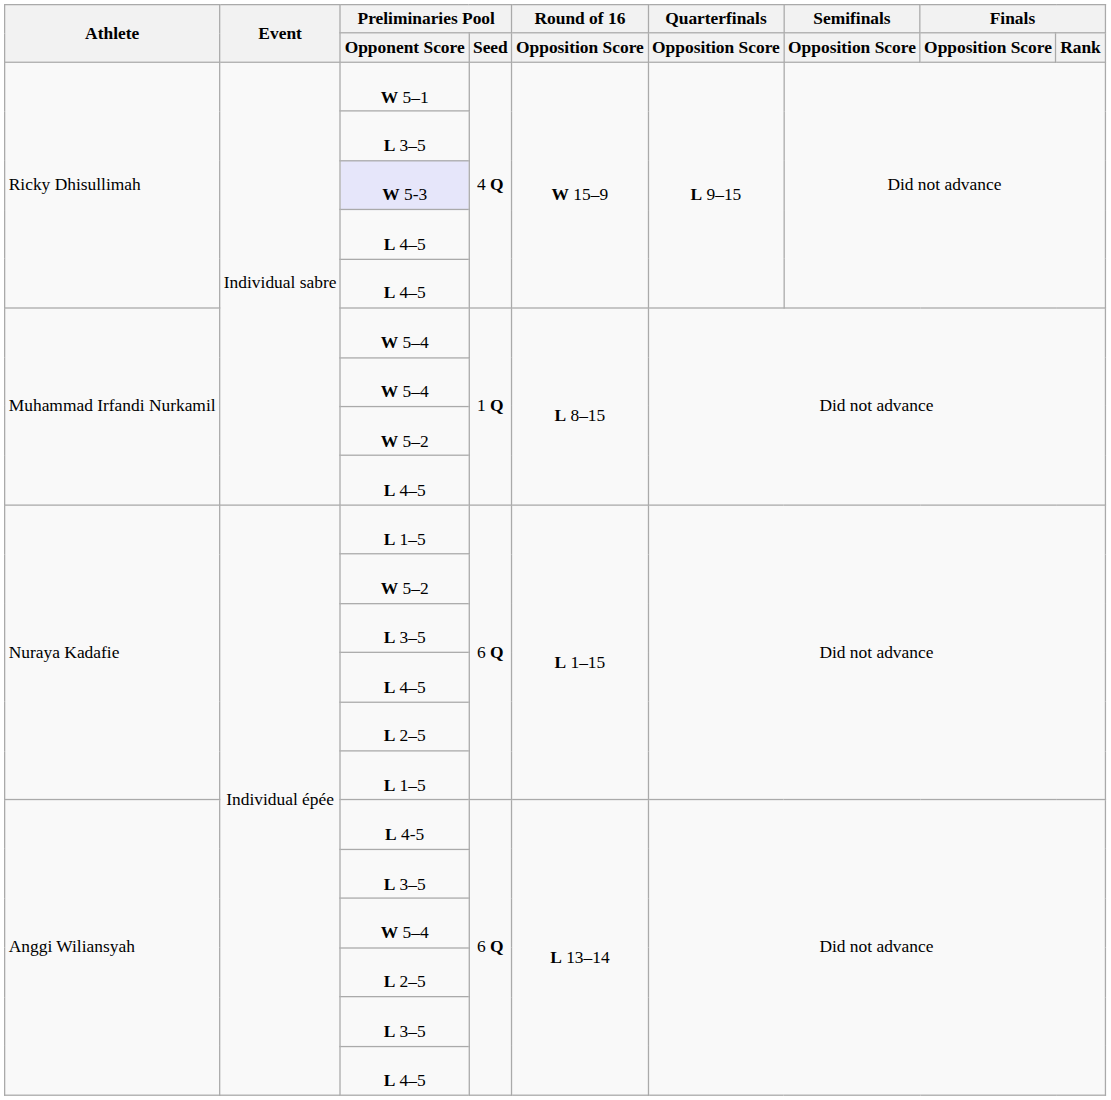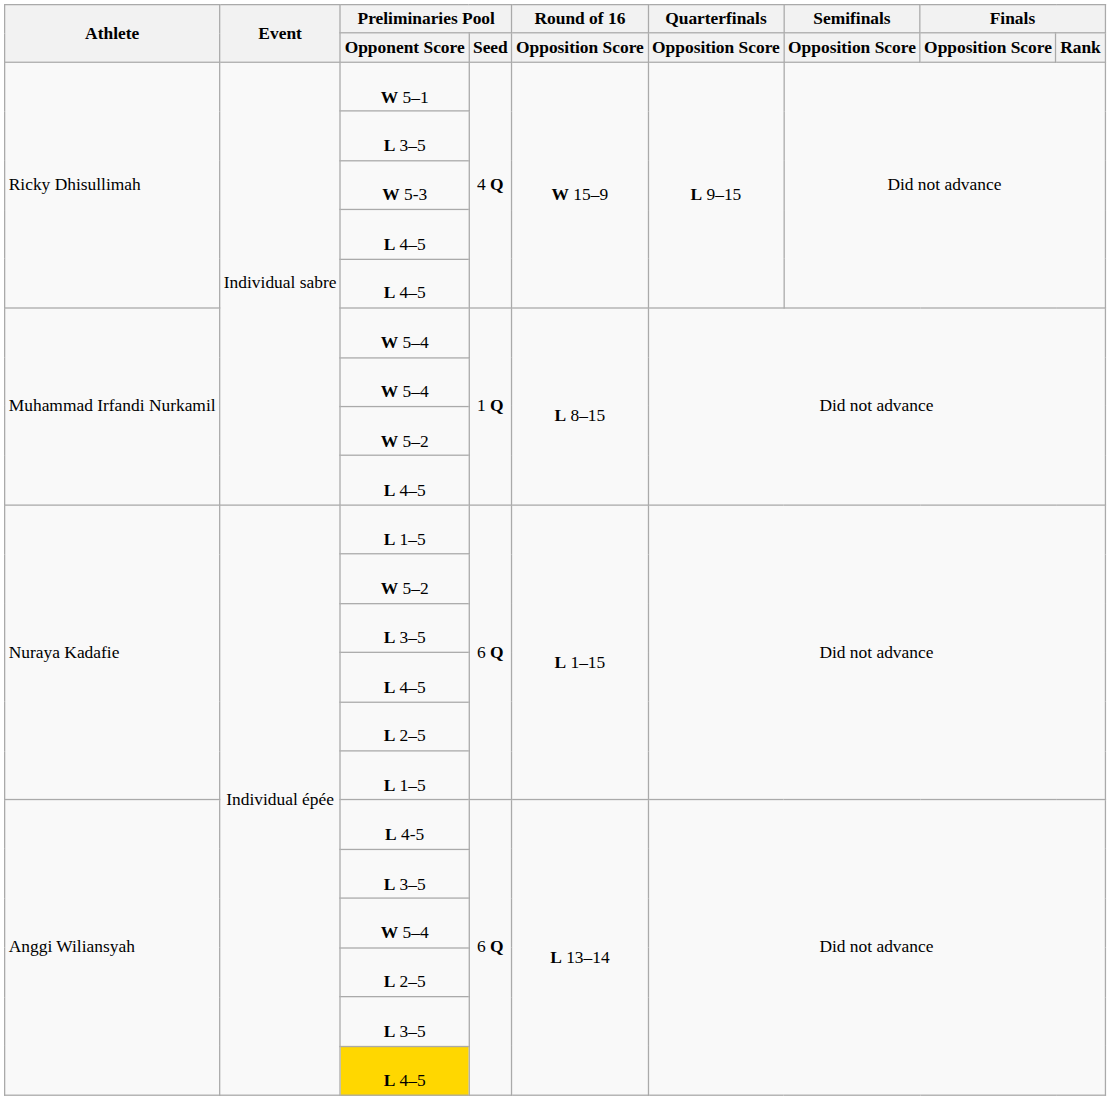(405, 194) lavender background -> (405, 194) no background
(405, 1080) no background -> (405, 1080) gold background
